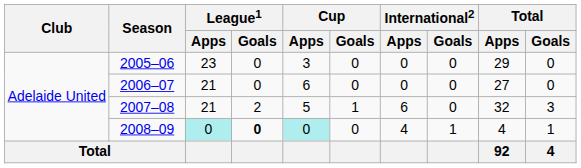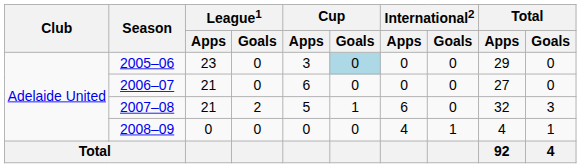(355, 63) no background -> (355, 63) lightblue background
(208, 129) paleturquoise background -> (208, 129) no background
(257, 129) bold -> (257, 129) normal
(306, 129) paleturquoise background -> (306, 129) no background
